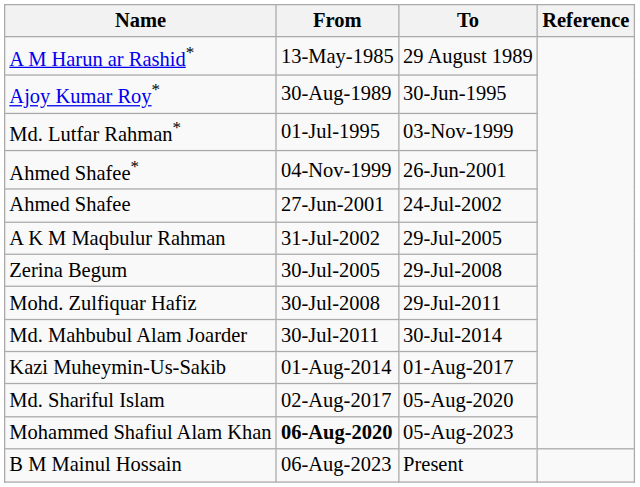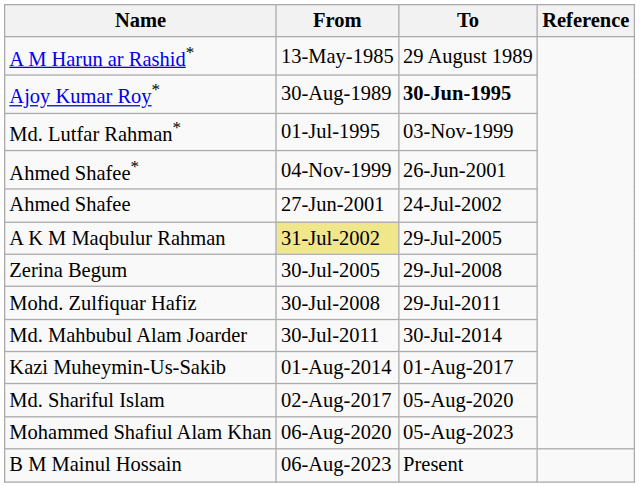(455, 93) normal -> (457, 93) bold
(331, 237) no background -> (331, 237) khaki background
(337, 432) bold -> (336, 432) normal
